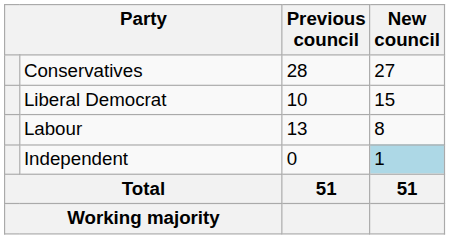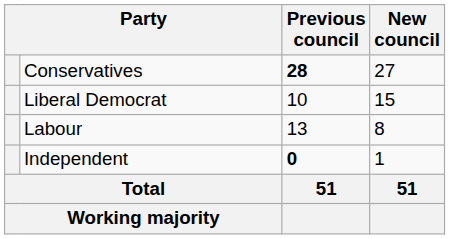(297, 70) normal -> (297, 70) bold
(292, 159) normal -> (292, 159) bold
(380, 159) lightblue background -> (380, 159) no background
